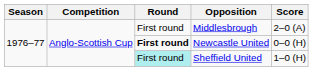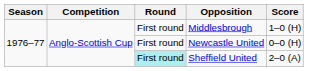(290, 27) 2–0 (A) -> (285, 27) 1–0 (H)
(163, 43) bold -> (160, 43) normal
(290, 58) 1–0 (H) -> (285, 58) 2–0 (A)
